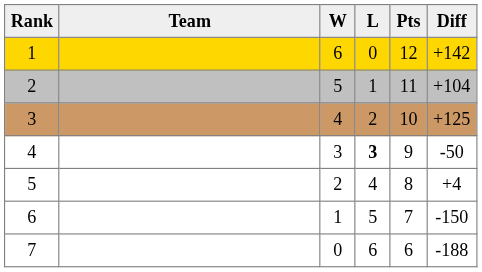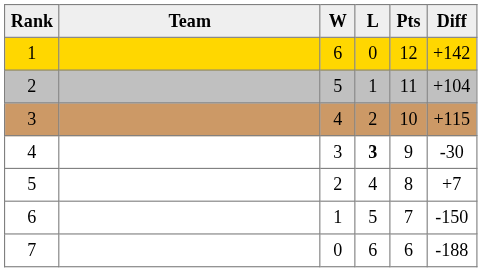(452, 119) +125 -> (452, 119) +115
(452, 151) -50 -> (452, 151) -30
(452, 184) +4 -> (452, 184) +7
